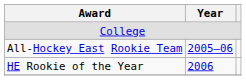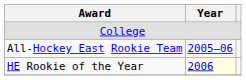(201, 66) no background -> (201, 66) lightyellow background
